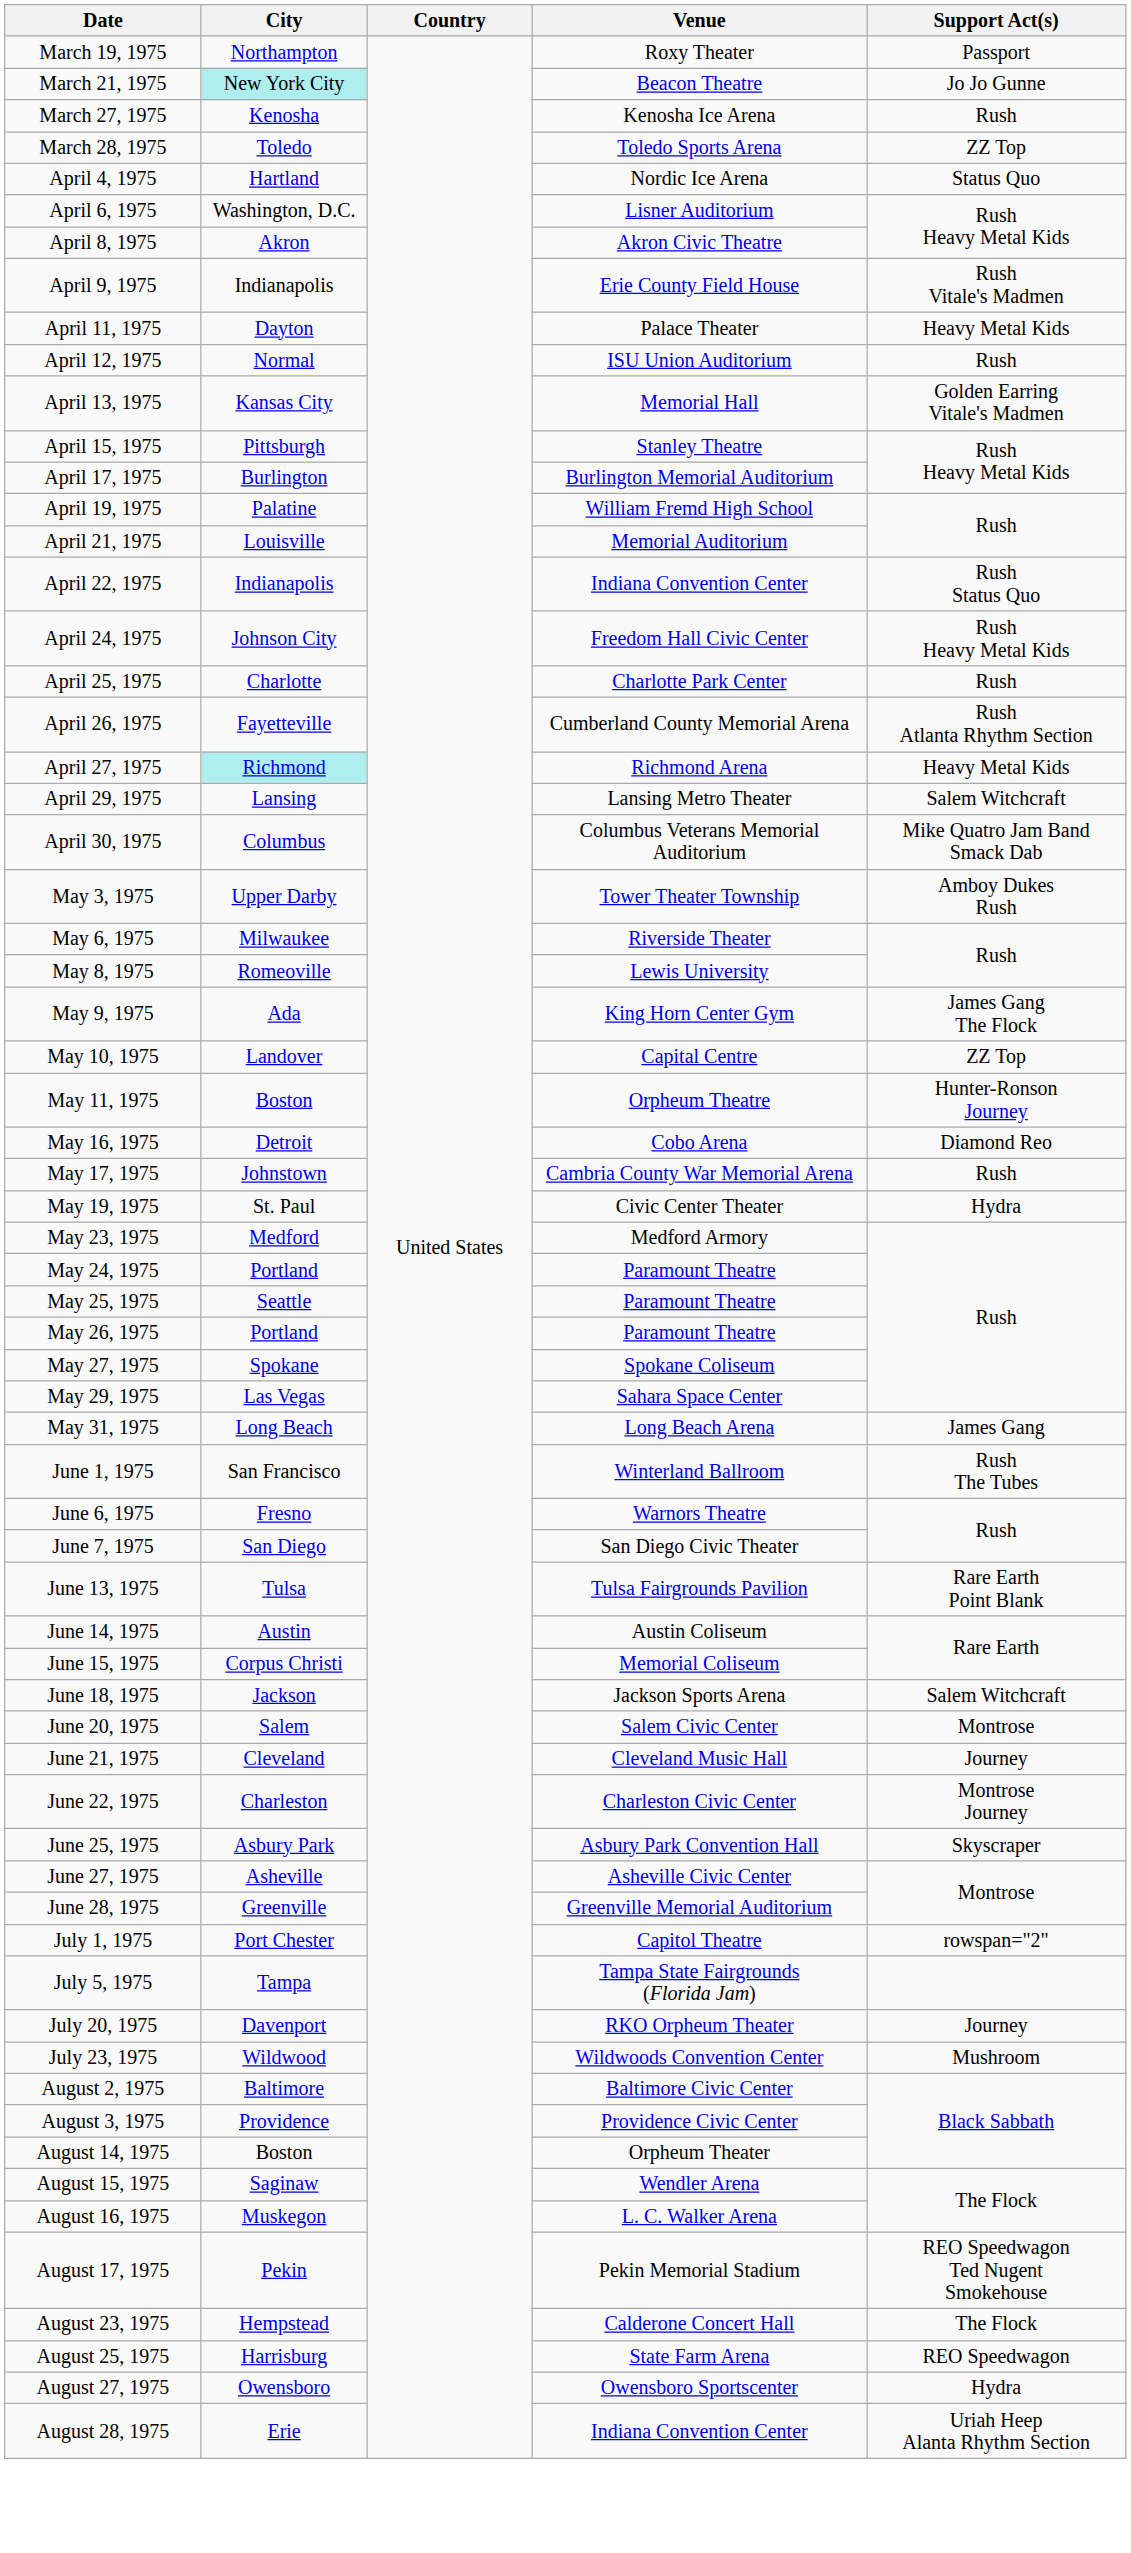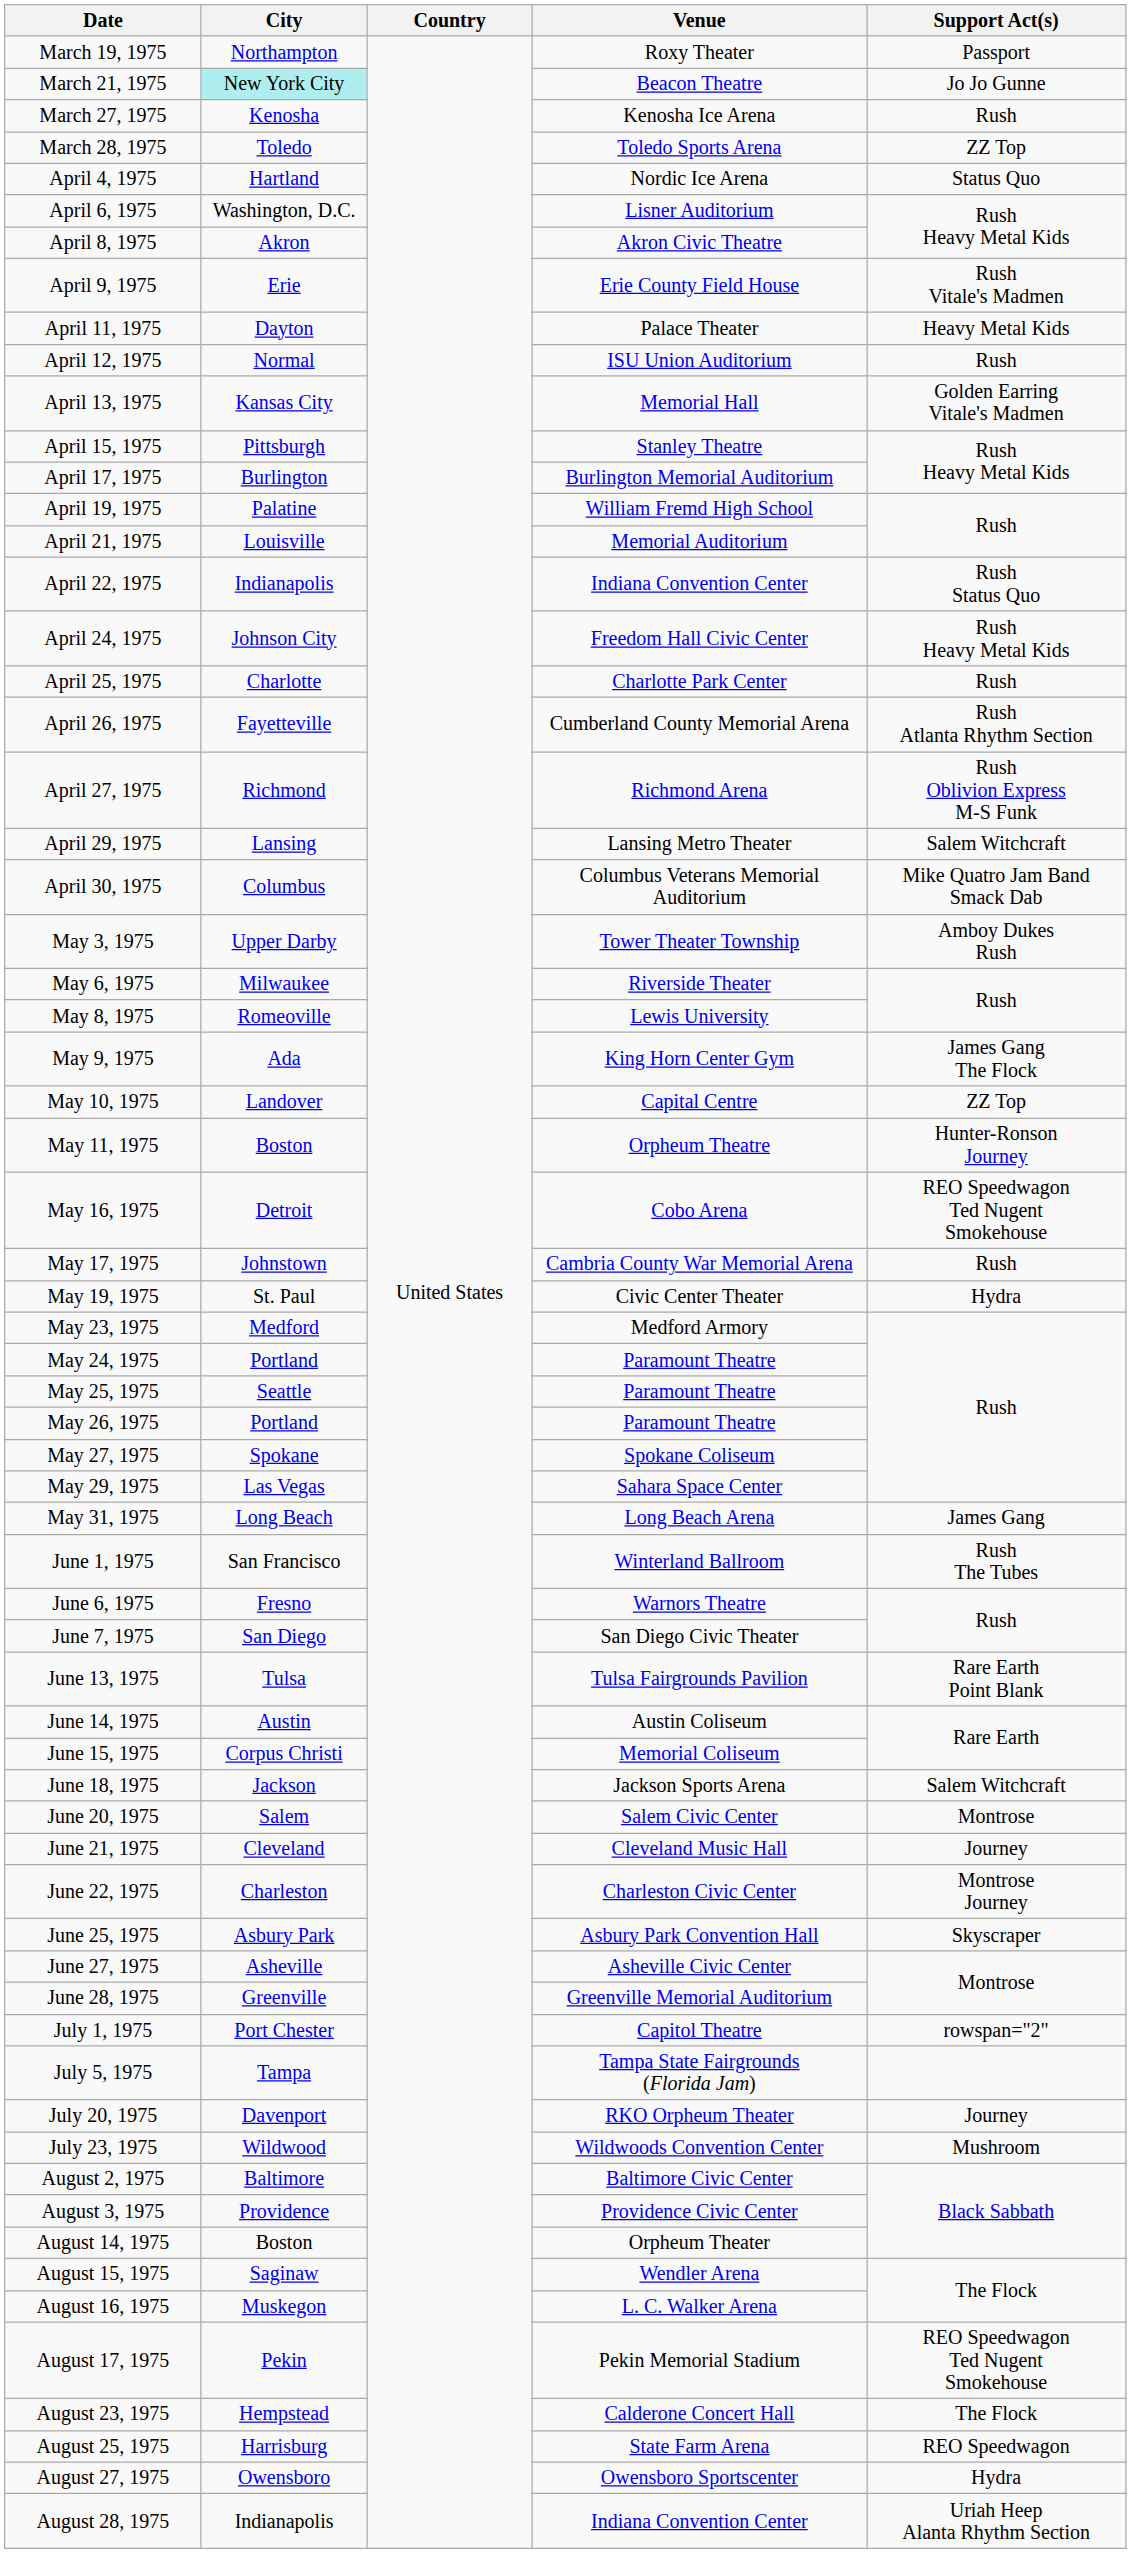(284, 285) Indianapolis -> (284, 285) Erie
(284, 767) paleturquoise background -> (284, 789) no background
(996, 767) Heavy Metal Kids -> (996, 789) Rush Oblivion Express M-S Funk
(996, 1142) Diamond Reo -> (996, 1210) REO Speedwagon Ted Nugent Smokehouse
(284, 2430) Erie -> (284, 2520) Indianapolis
